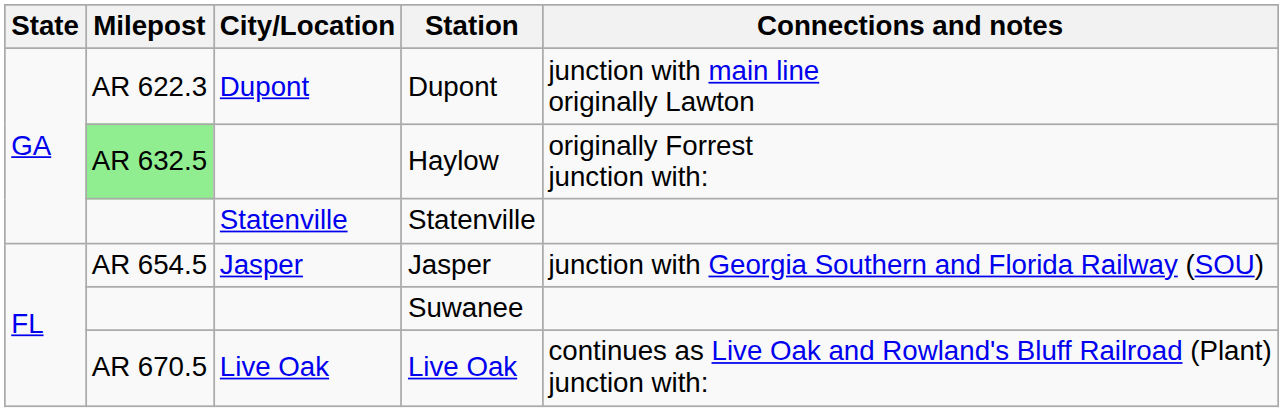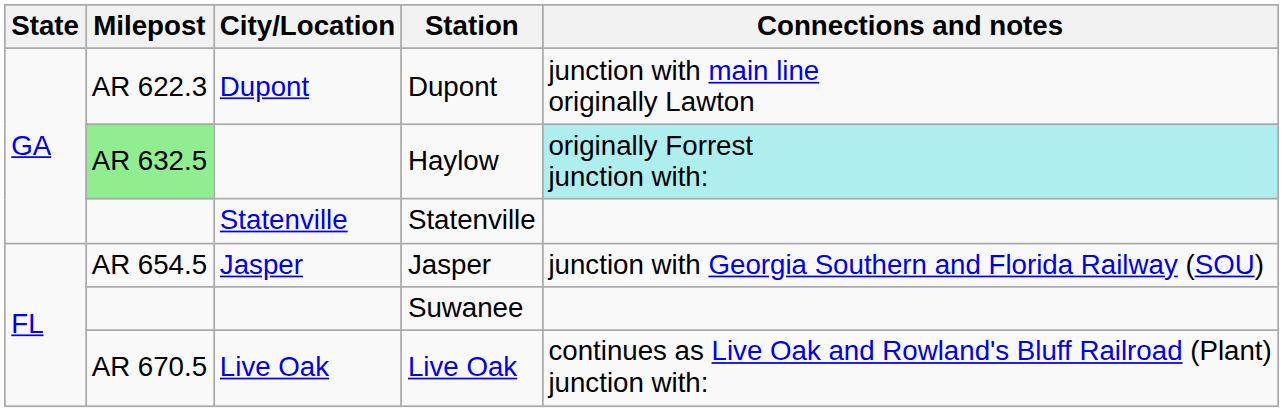(651, 160) no background -> (651, 160) paleturquoise background
